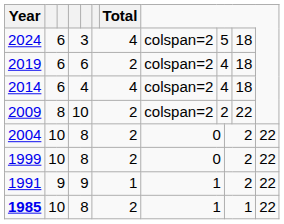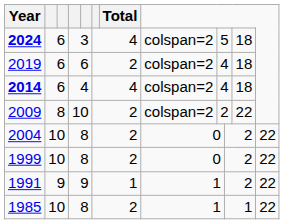(25, 40) normal -> (25, 40) bold
(25, 87) normal -> (25, 87) bold
(25, 207) bold -> (25, 207) normal
